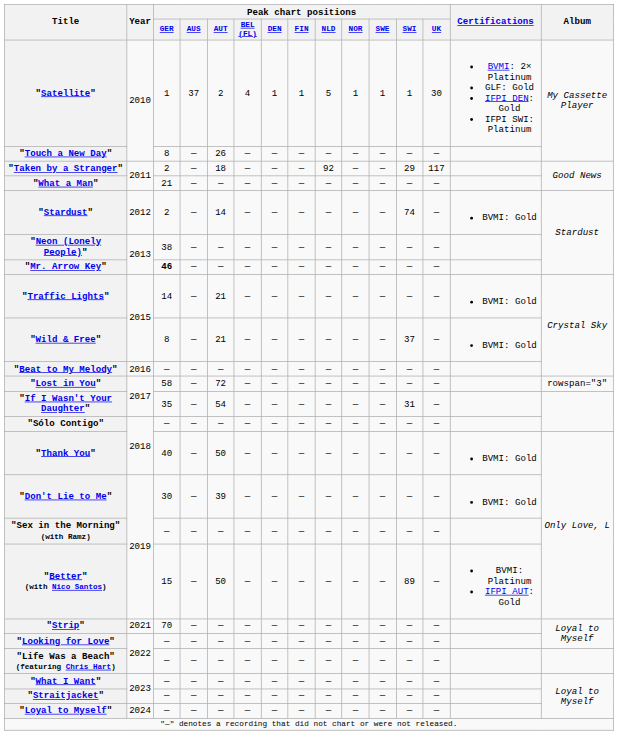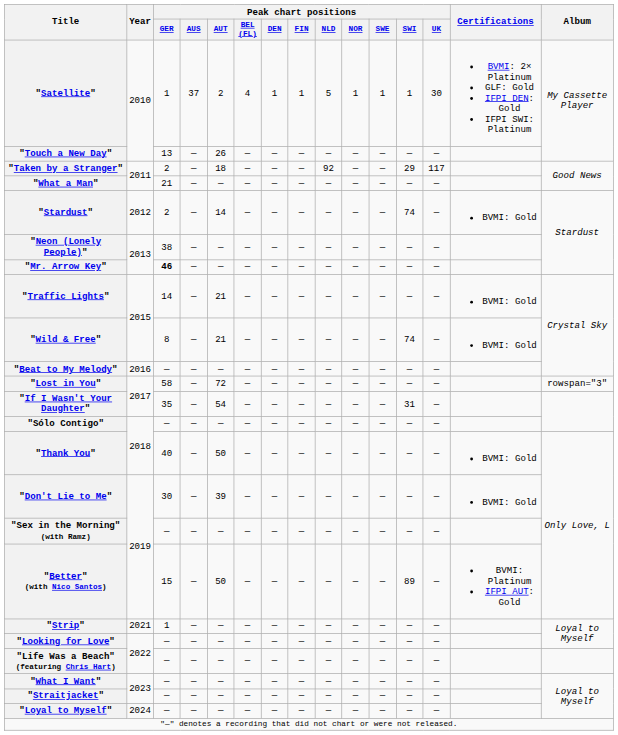(167, 154) 8 -> (167, 154) 13
(410, 340) 37 -> (410, 340) 74
(167, 626) 70 -> (167, 626) 1
